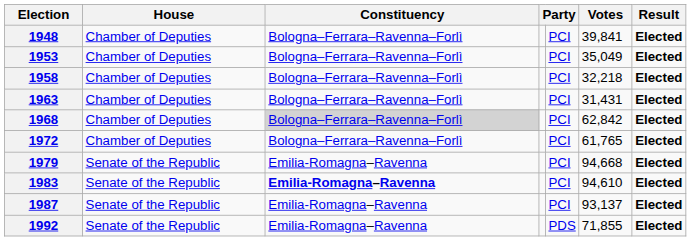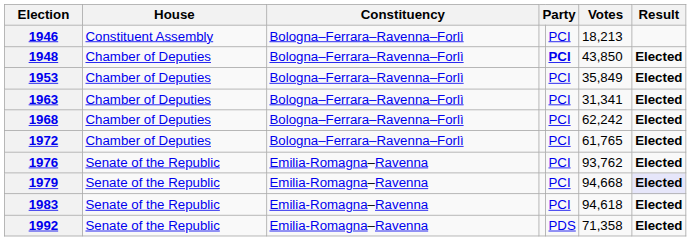+ row: (43, 36)
(559, 36) normal -> (560, 57) bold
(602, 36) 39,841 -> (602, 57) 43,850
(602, 57) 35,049 -> (602, 78) 35,849
- row: (43, 78)
(602, 99) 31,431 -> (602, 99) 31,341
(365, 120) lightgrey background -> (367, 120) no background
(602, 120) 62,842 -> (602, 120) 62,242
+ row: (43, 162)
(659, 162) no background -> (659, 183) lavender background
(352, 183) bold -> (349, 204) normal
(602, 183) 94,610 -> (602, 204) 94,618
- row: (43, 204)
(602, 225) 71,855 -> (602, 225) 71,358
